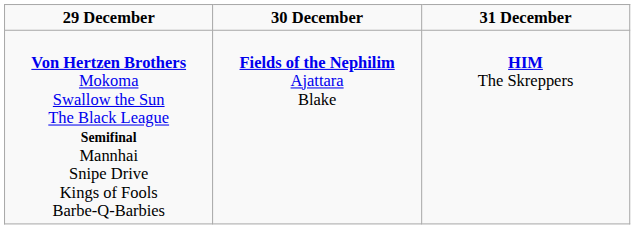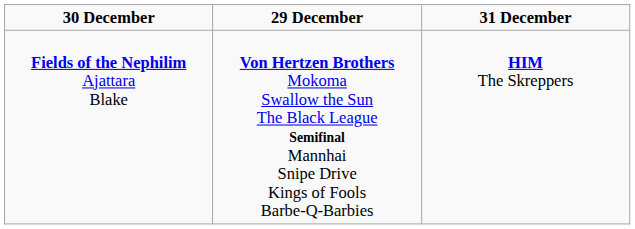columns swapped: (109, 17) <-> (317, 17)
